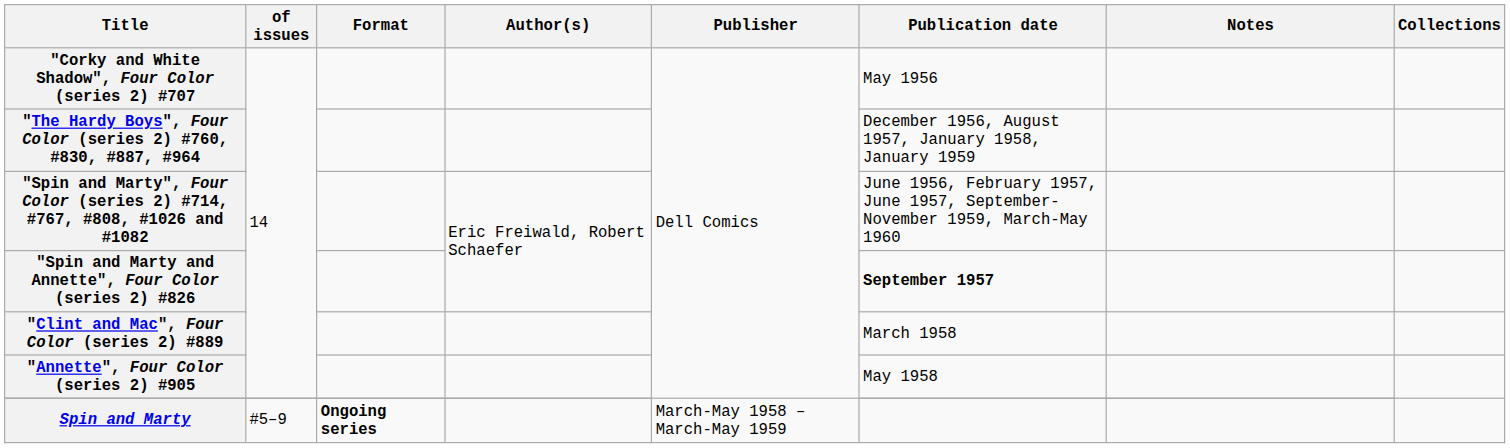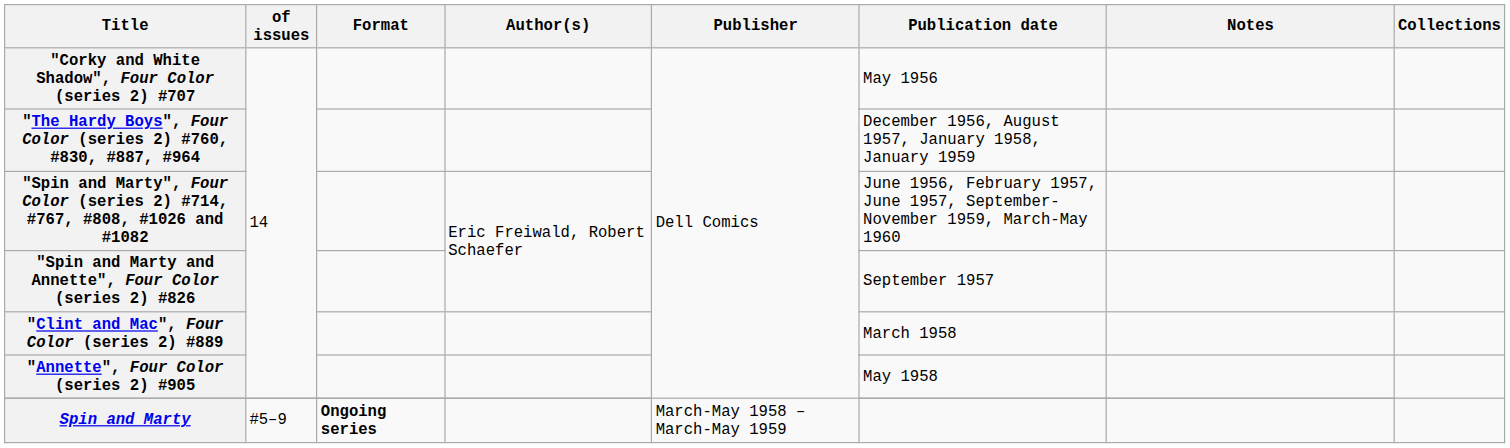(929, 281) bold -> (929, 281) normal
